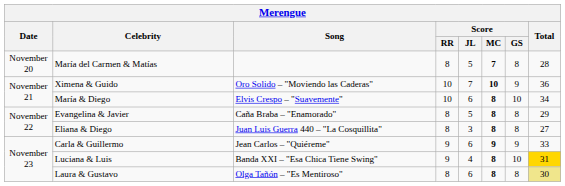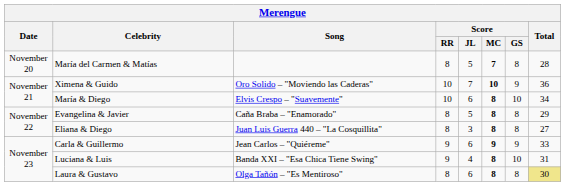(544, 159) gold background -> (544, 159) no background
